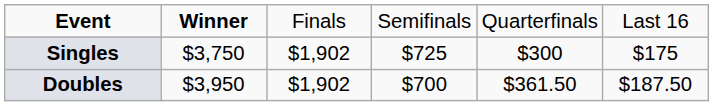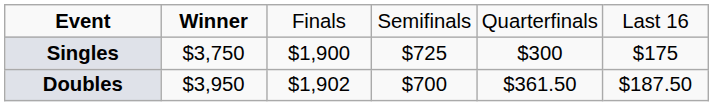(319, 53) $1,902 -> (319, 53) $1,900
